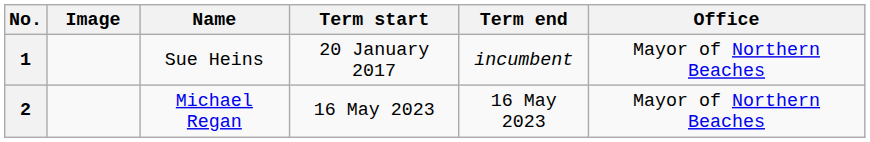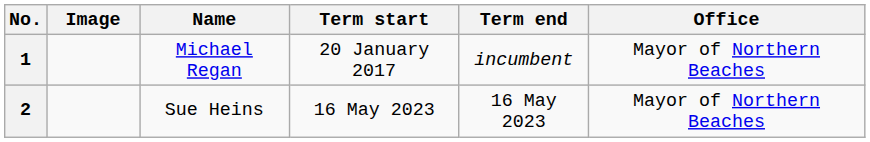(214, 60) Sue Heins -> (214, 60) Michael Regan
(214, 111) Michael Regan -> (214, 111) Sue Heins
